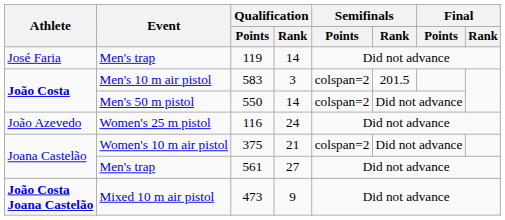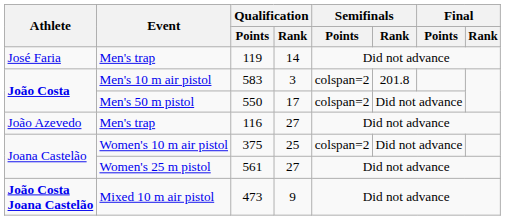(395, 80) 201.5 -> (395, 80) 201.8
(293, 102) 14 -> (293, 102) 17
(155, 123) Women's 25 m pistol -> (127, 123) Men's trap
(293, 123) 24 -> (293, 123) 27
(293, 145) 21 -> (293, 145) 25
(127, 167) Men's trap -> (155, 167) Women's 25 m pistol
